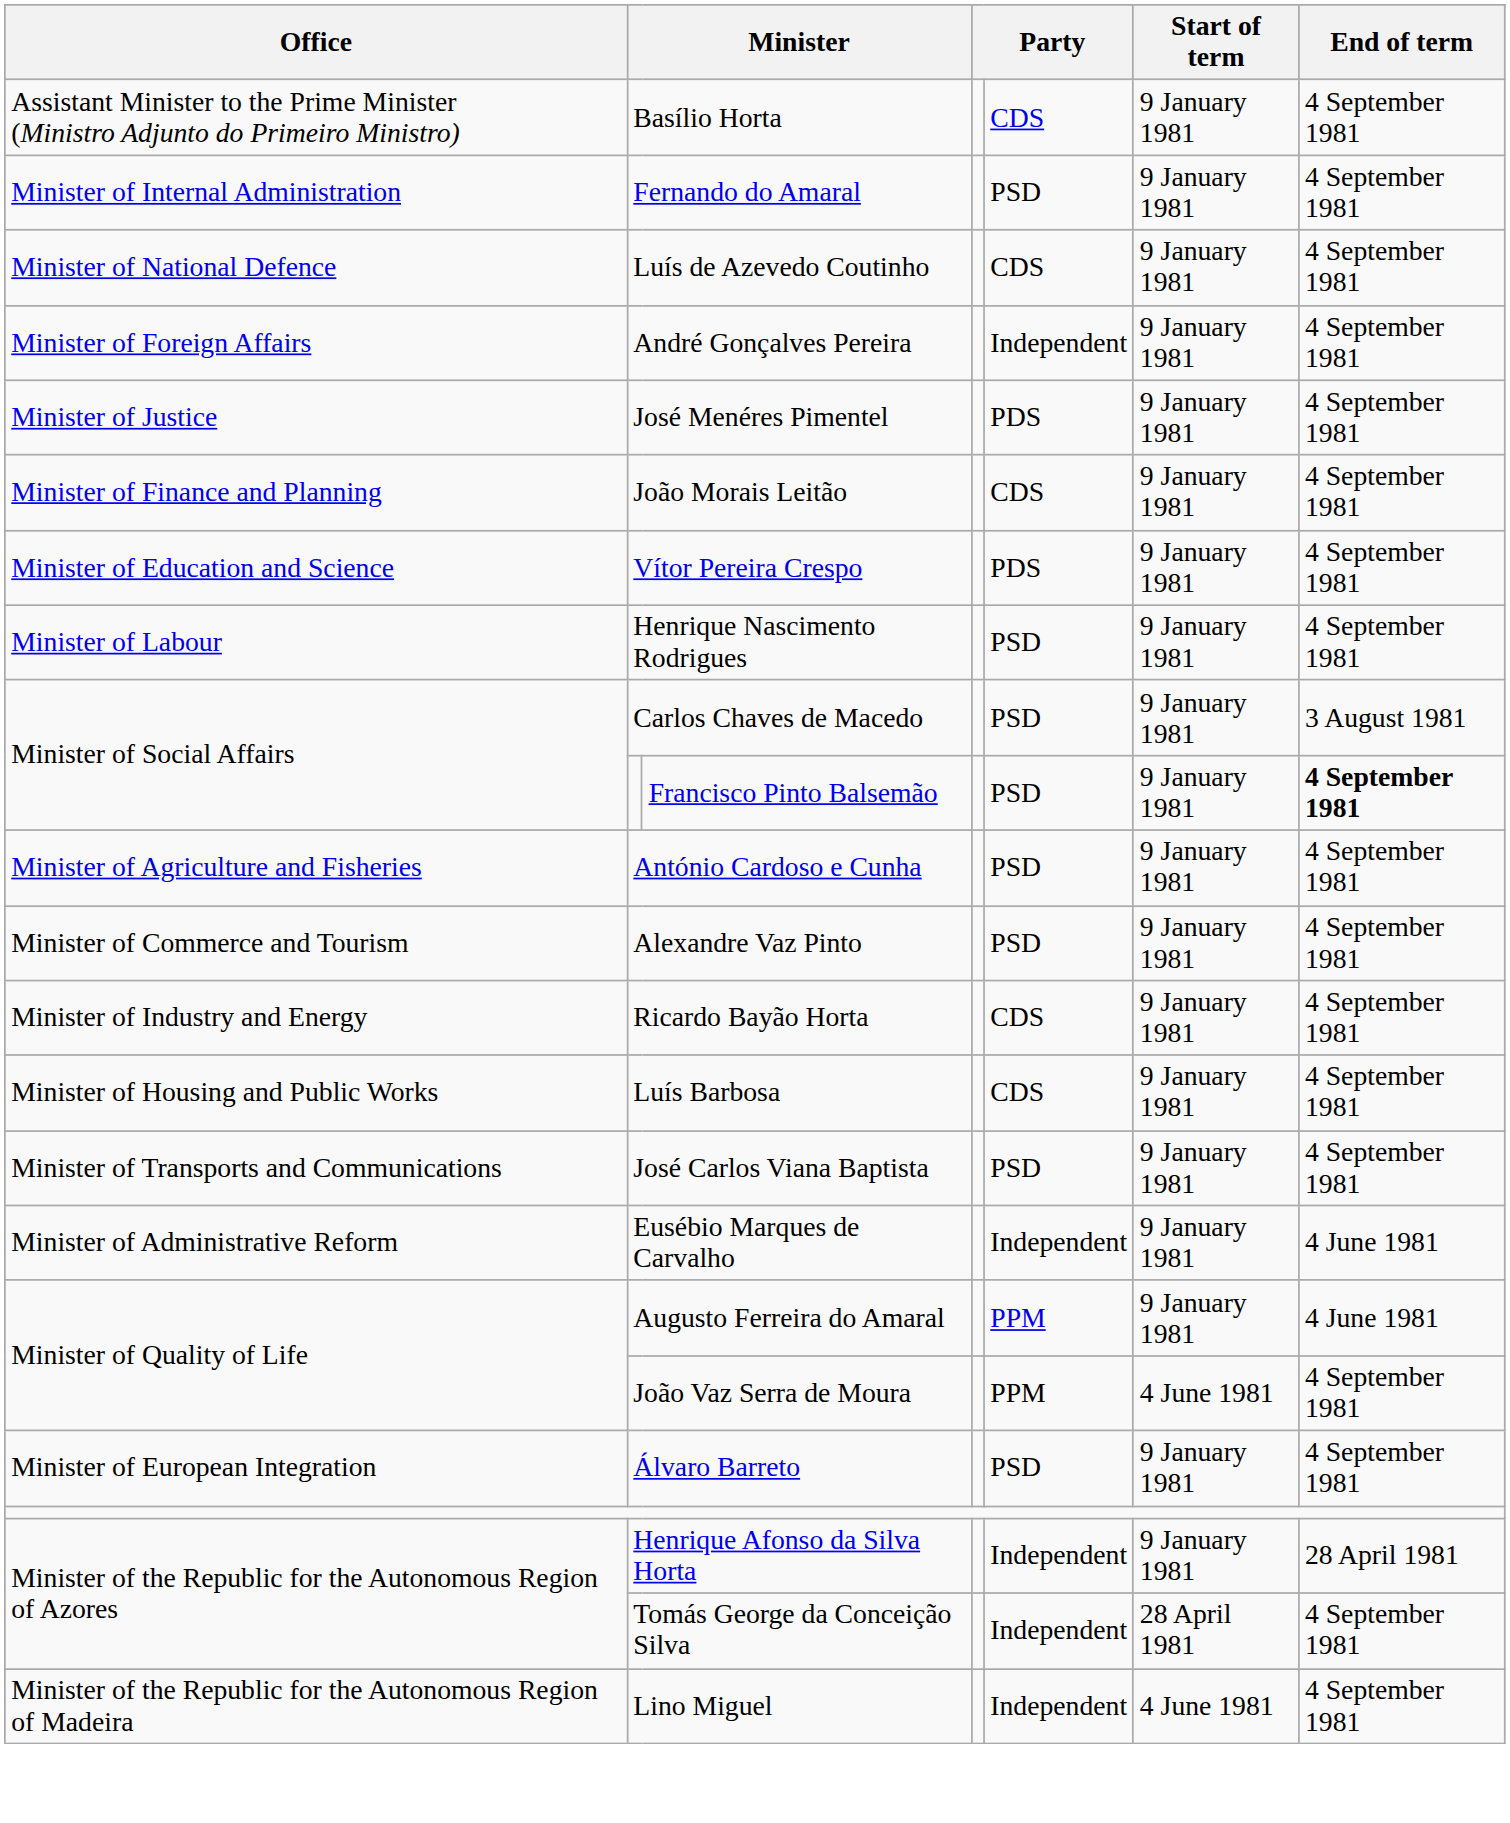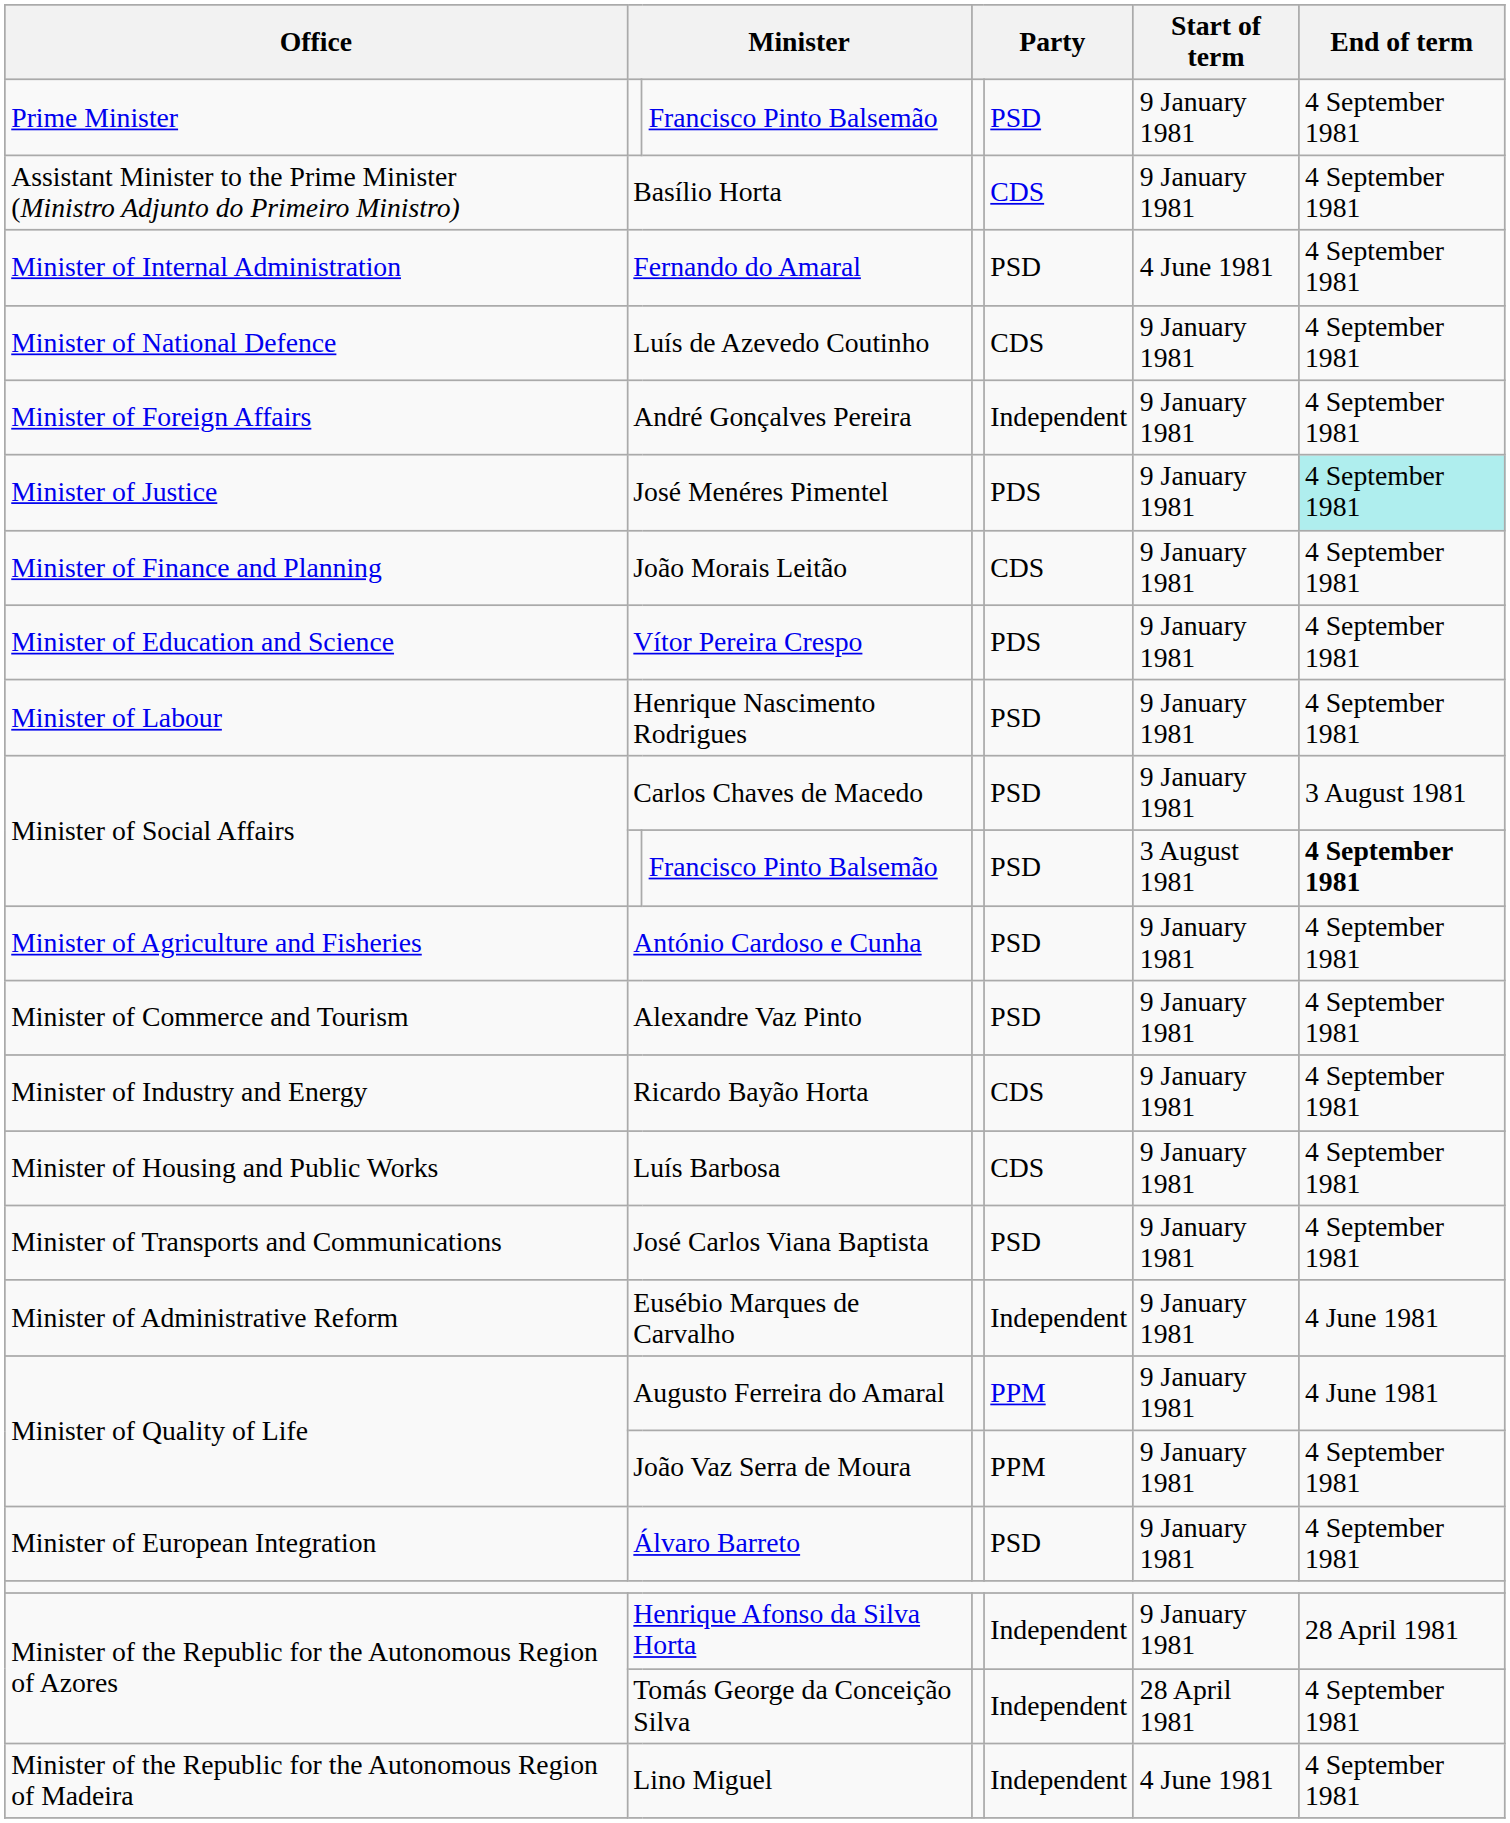+ row: (95, 117)
(1193, 192) 9 January 1981 -> (1207, 267) 4 June 1981
(1375, 417) no background -> (1375, 492) paleturquoise background
(1193, 792) 9 January 1981 -> (1189, 867) 3 August 1981
(1207, 1392) 4 June 1981 -> (1193, 1467) 9 January 1981
